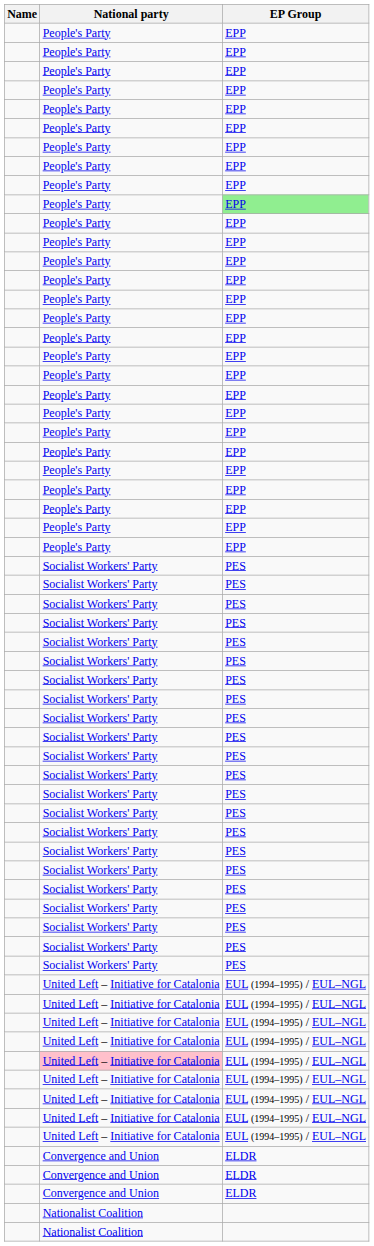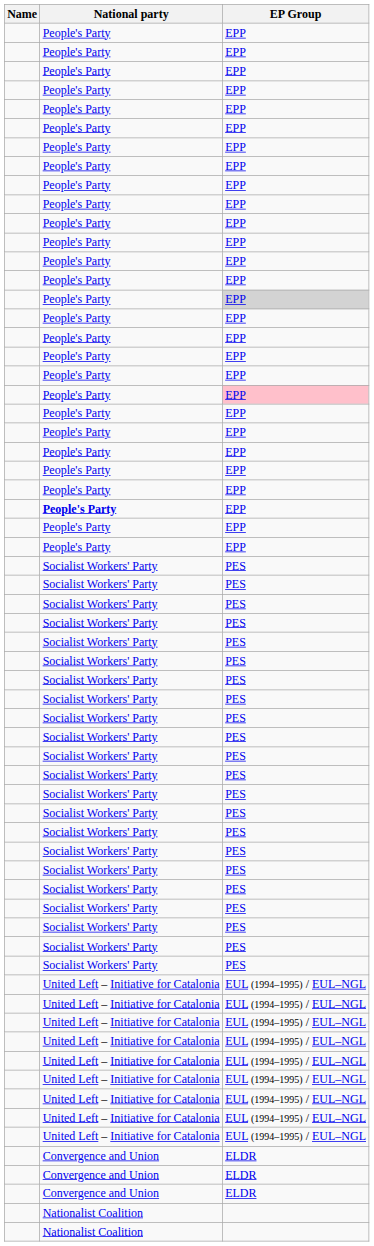(235, 204) lightgreen background -> (235, 204) no background
(235, 299) no background -> (235, 299) lightgrey background
(235, 394) no background -> (235, 394) pink background
(77, 508) normal -> (79, 508) bold
(131, 1060) pink background -> (131, 1060) no background
